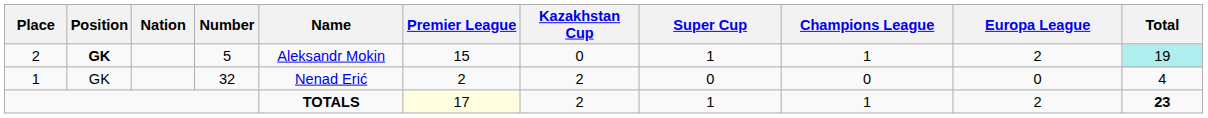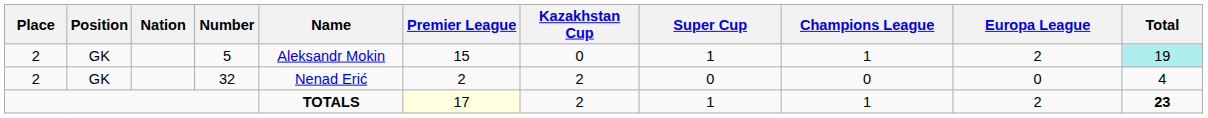(99, 56) bold -> (99, 56) normal
(36, 79) 1 -> (36, 79) 2
